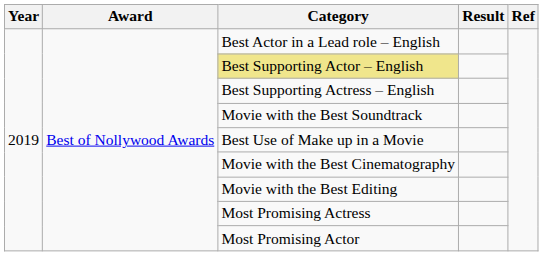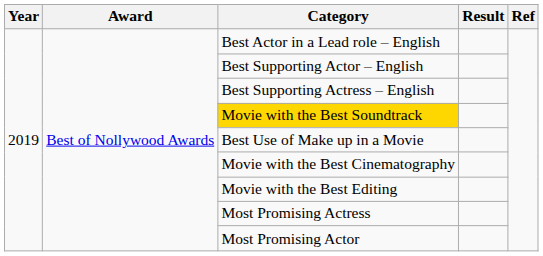(322, 66) khaki background -> (322, 66) no background
(322, 115) no background -> (322, 115) gold background
